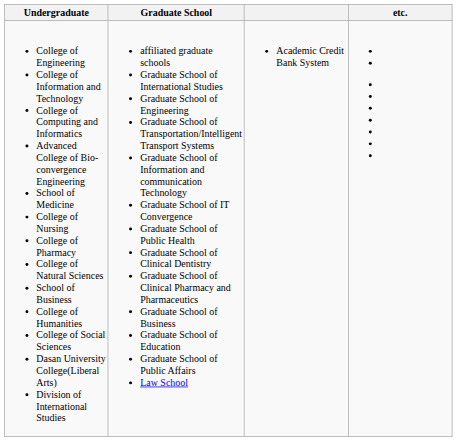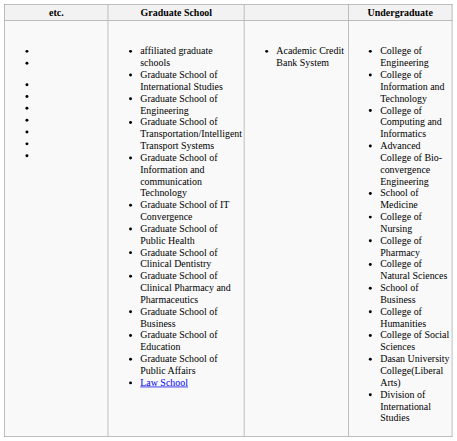columns swapped: (56, 13) <-> (400, 13)
